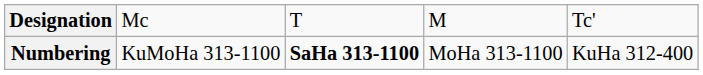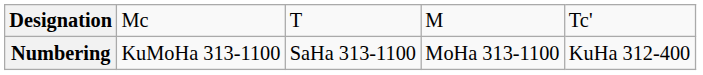(354, 52) bold -> (353, 52) normal
